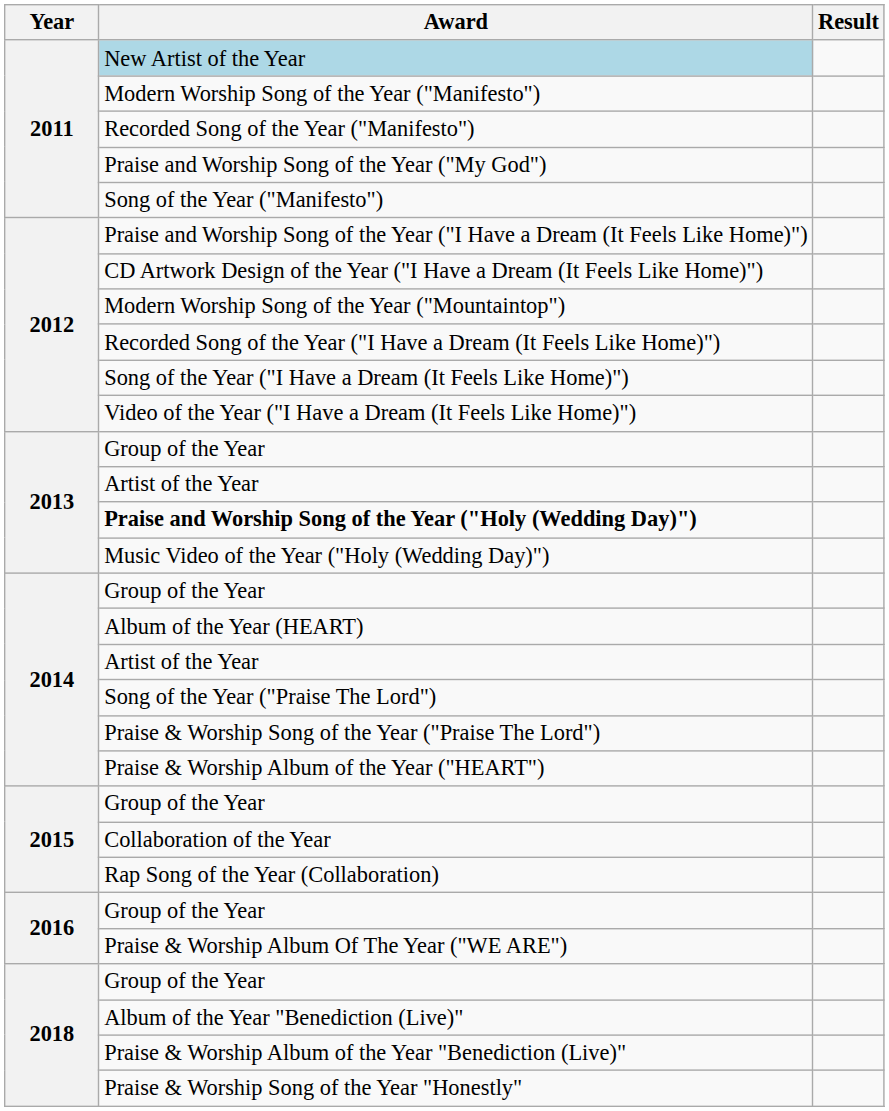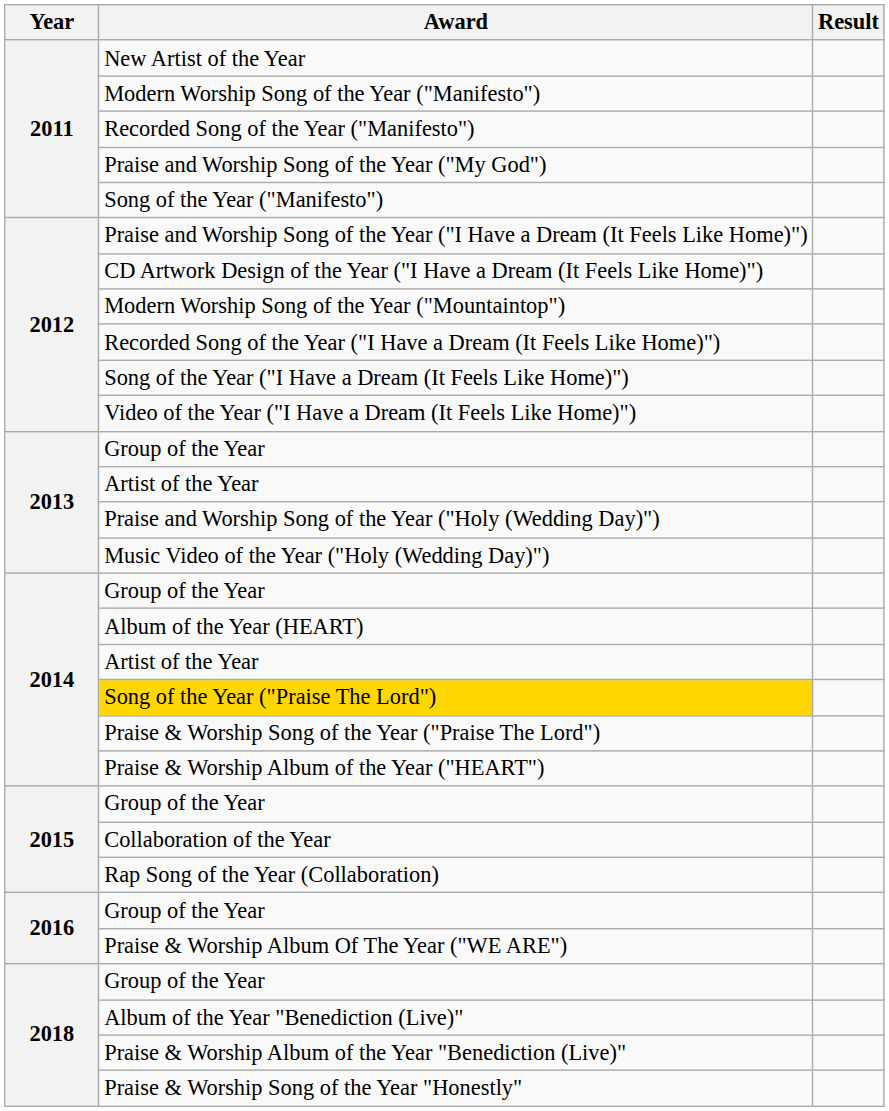(205, 57) lightblue background -> (205, 57) no background
(400, 519) bold -> (382, 519) normal
(270, 697) no background -> (270, 697) gold background
